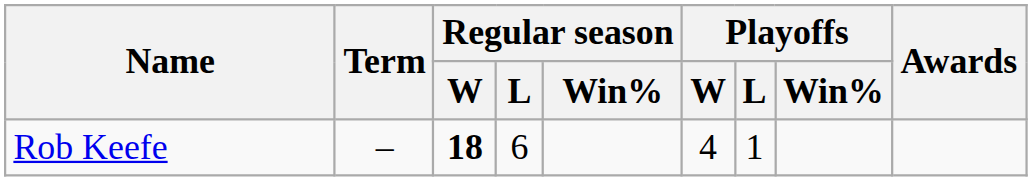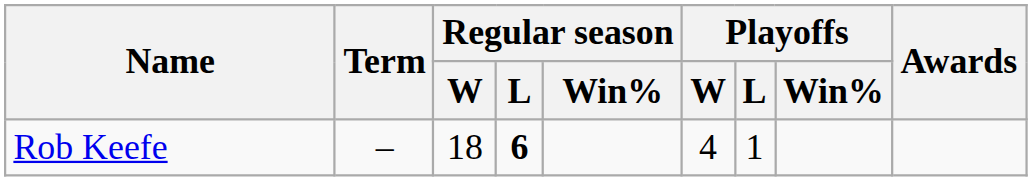(465, 146) bold -> (465, 146) normal
(520, 146) normal -> (520, 146) bold
